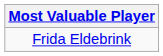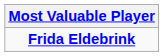(82, 39) normal -> (82, 39) bold
